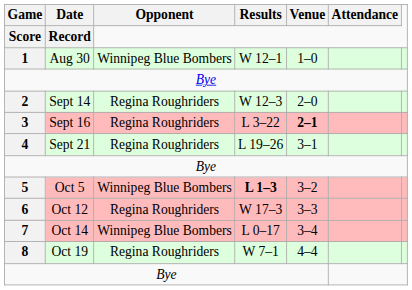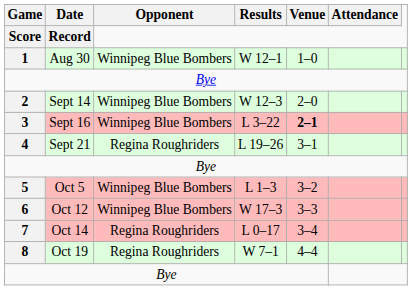(164, 101) Regina Roughriders -> (164, 101) Winnipeg Blue Bombers
(164, 123) Regina Roughriders -> (164, 123) Winnipeg Blue Bombers
(261, 187) bold -> (261, 187) normal
(164, 209) Regina Roughriders -> (164, 209) Winnipeg Blue Bombers
(164, 230) Winnipeg Blue Bombers -> (164, 230) Regina Roughriders
